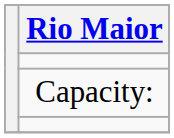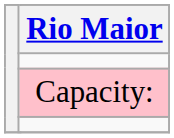(94, 92) no background -> (94, 92) pink background
